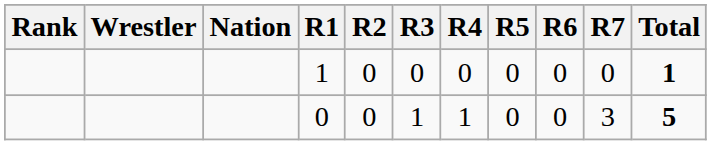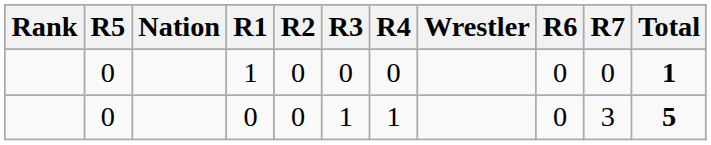columns swapped: (144, 26) <-> (512, 26)
